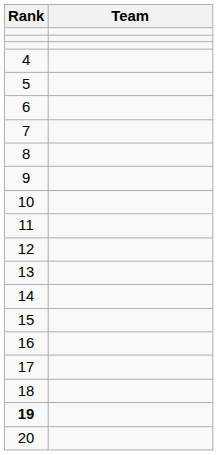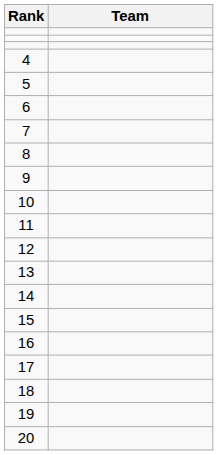(26, 414) bold -> (26, 414) normal
